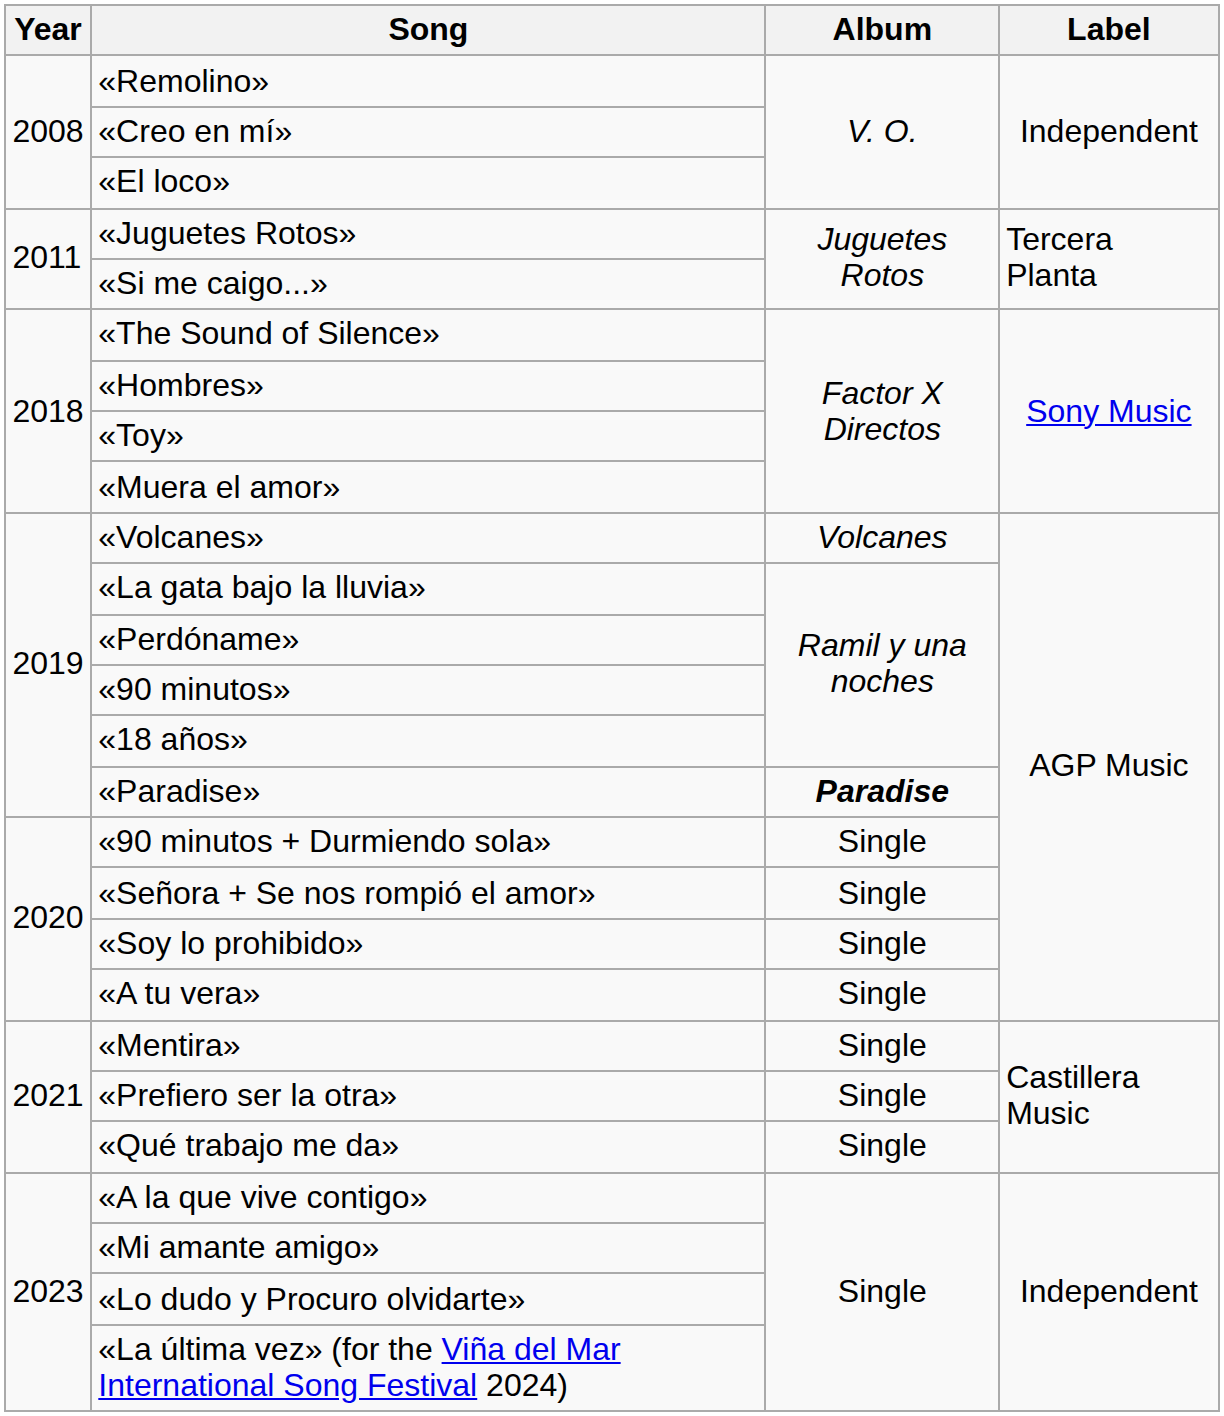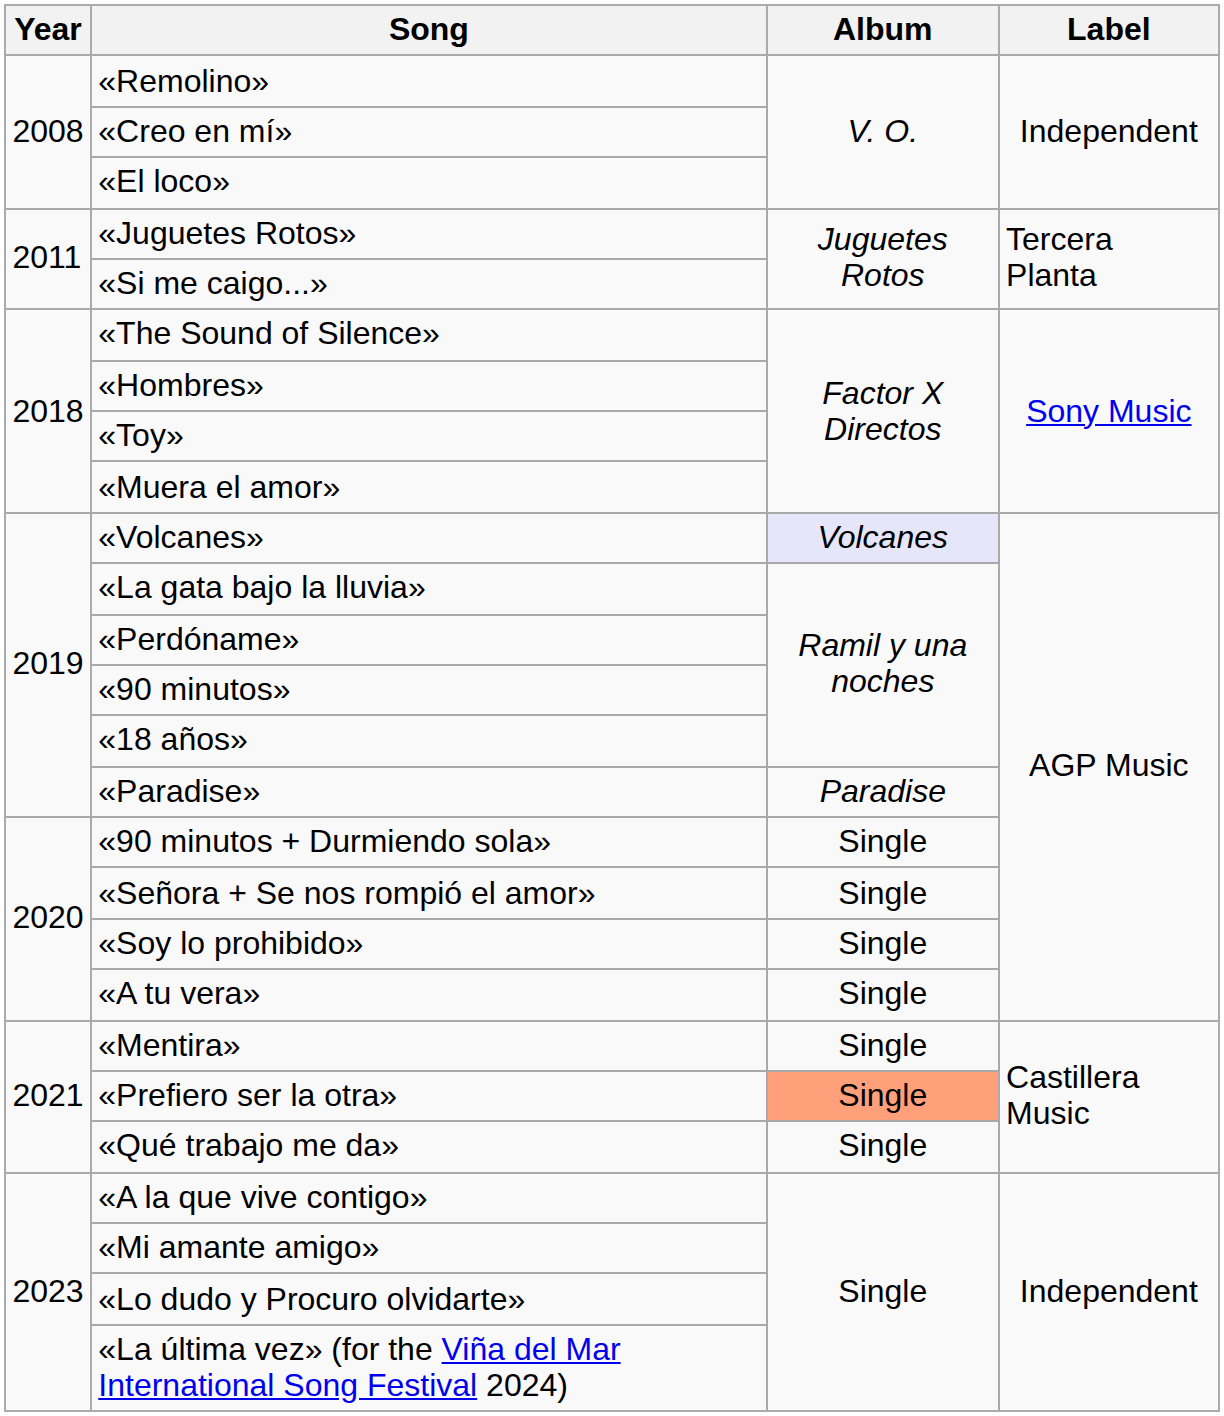(882, 537) no background -> (883, 537) lavender background
(882, 791) bold -> (883, 791) normal
(882, 1095) no background -> (883, 1095) lightsalmon background
